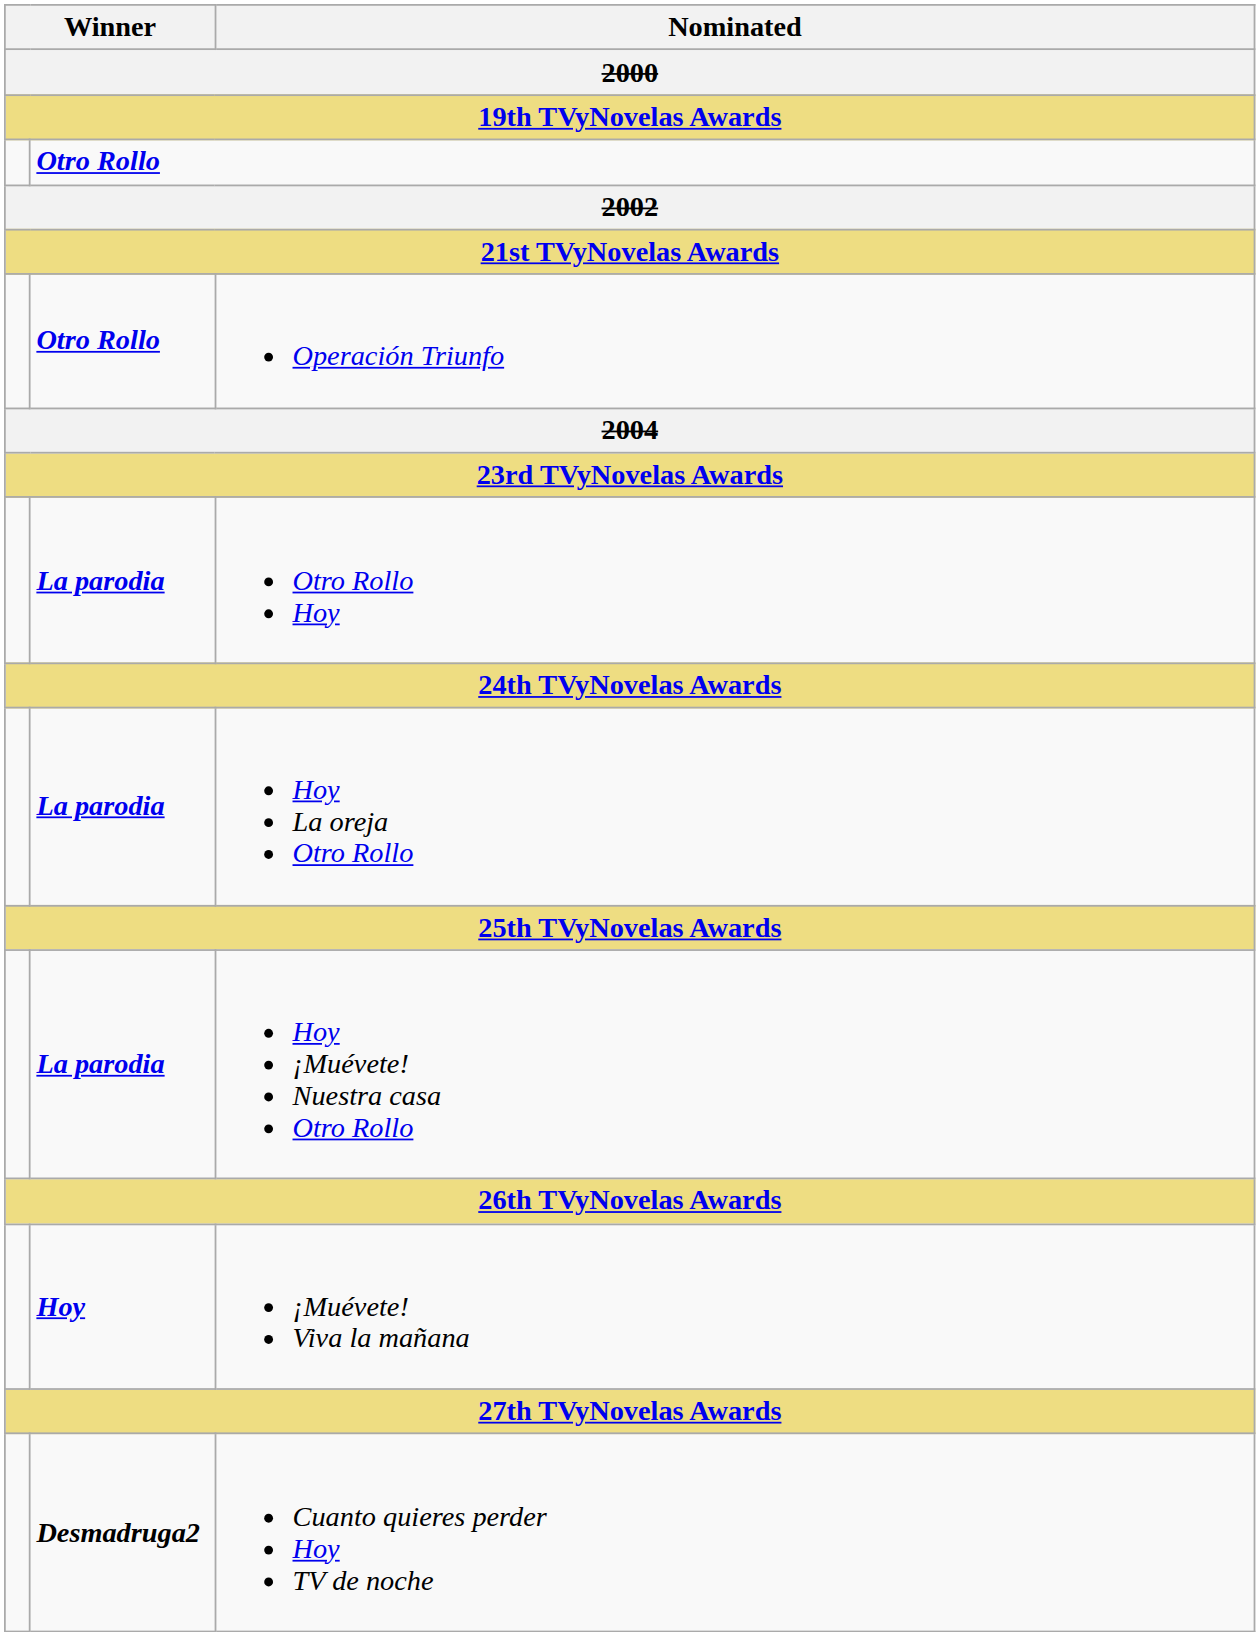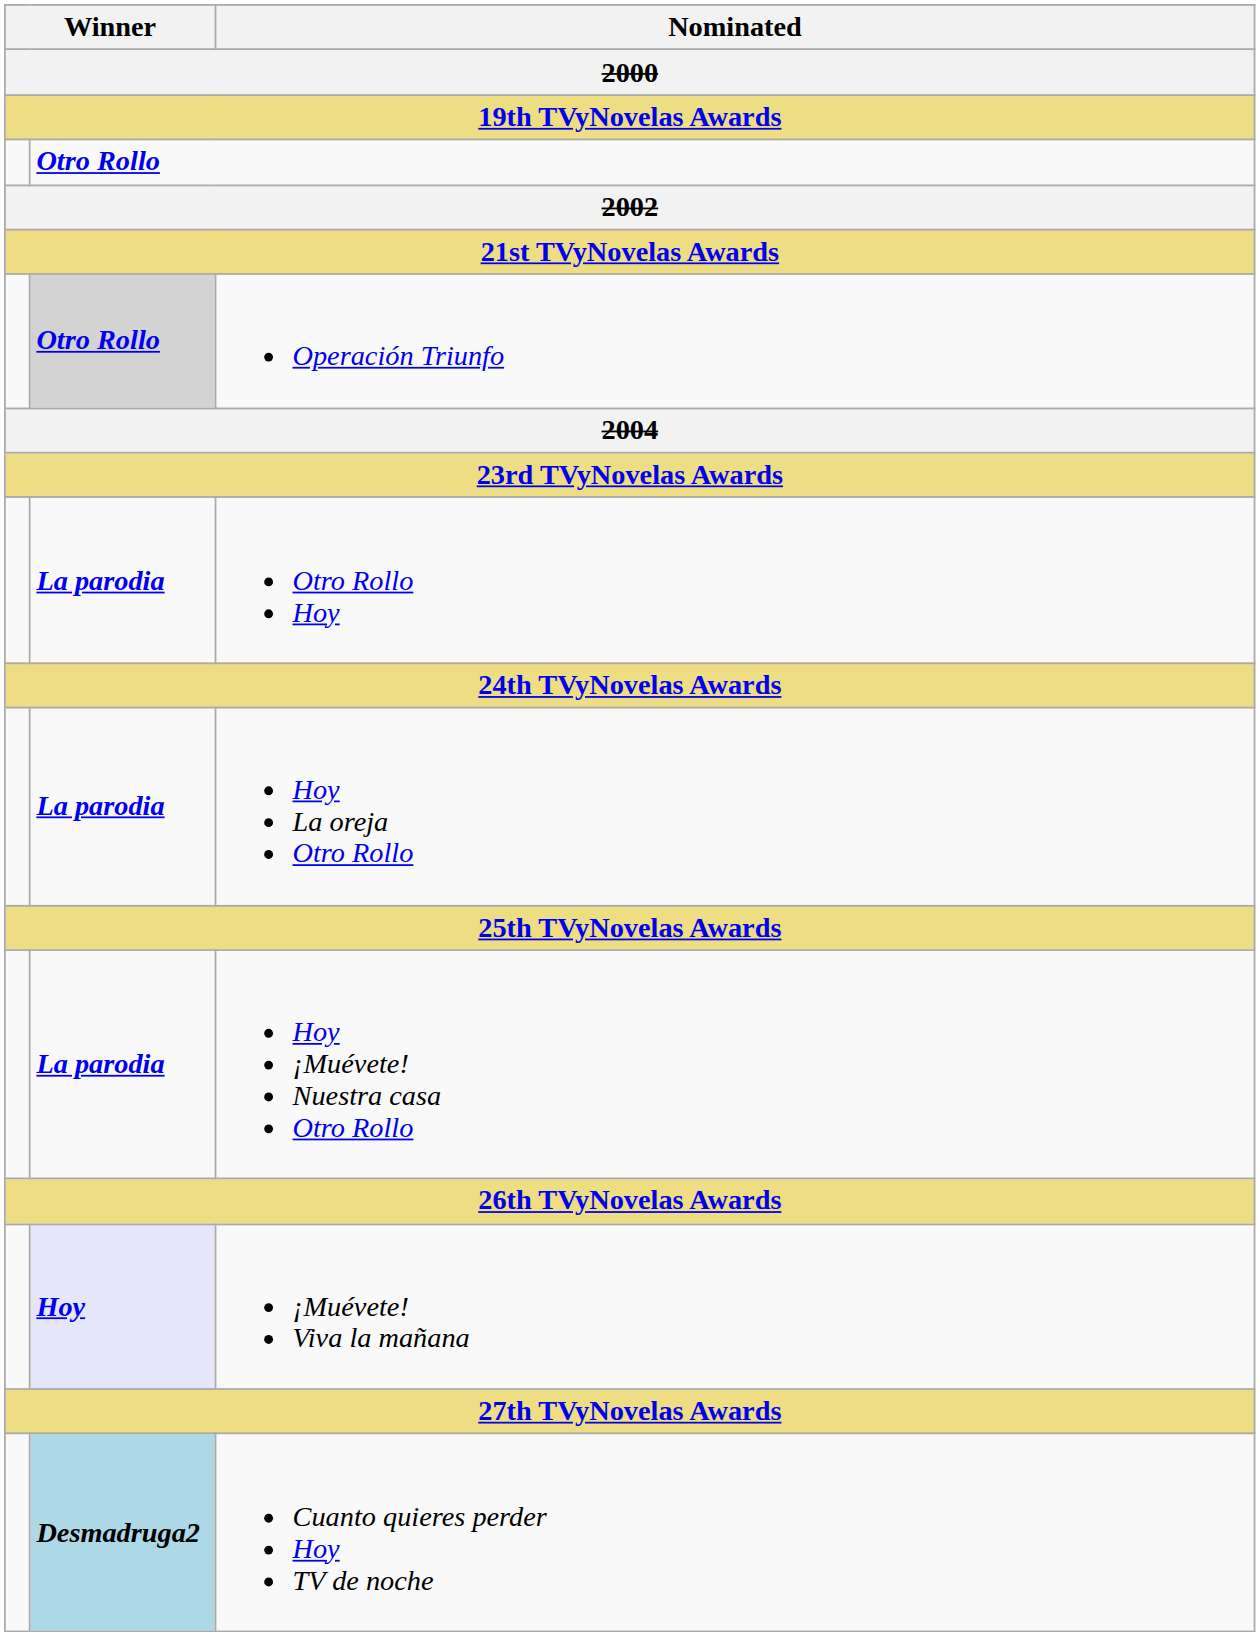(98, 340) no background -> (98, 340) lightgrey background
(61, 1306) no background -> (61, 1306) lavender background
(118, 1532) no background -> (118, 1532) lightblue background
